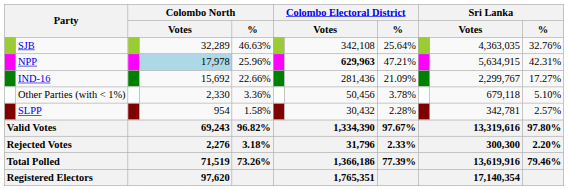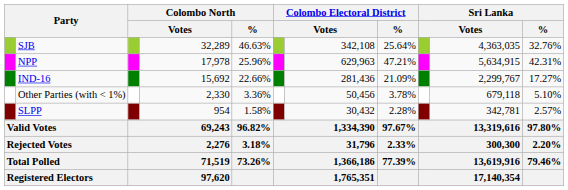(215, 62) lightblue background -> (215, 62) no background
(358, 62) bold -> (358, 62) normal
